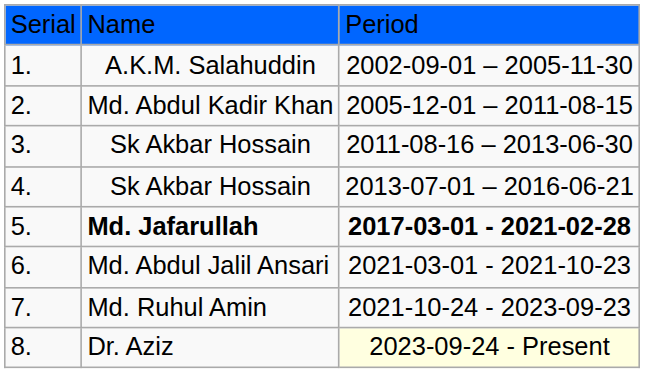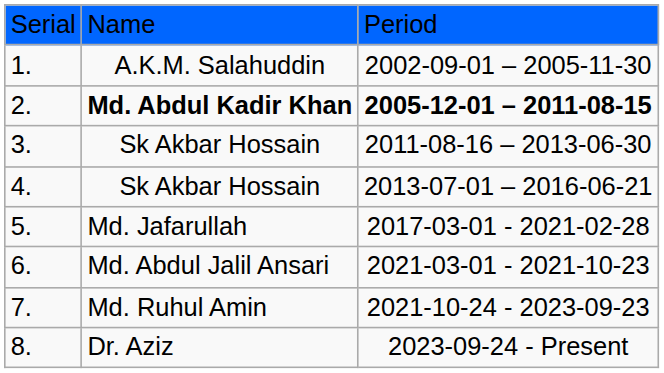(210, 105) normal -> (220, 105) bold
(490, 105) normal -> (508, 105) bold
(173, 226) bold -> (167, 226) normal
(489, 226) bold -> (508, 226) normal
(490, 347) lightyellow background -> (508, 347) no background
